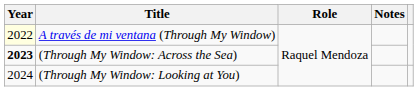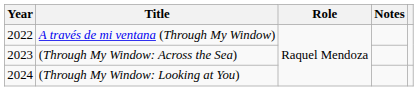(20, 34) lightyellow background -> (20, 34) no background
(20, 55) bold -> (20, 55) normal
